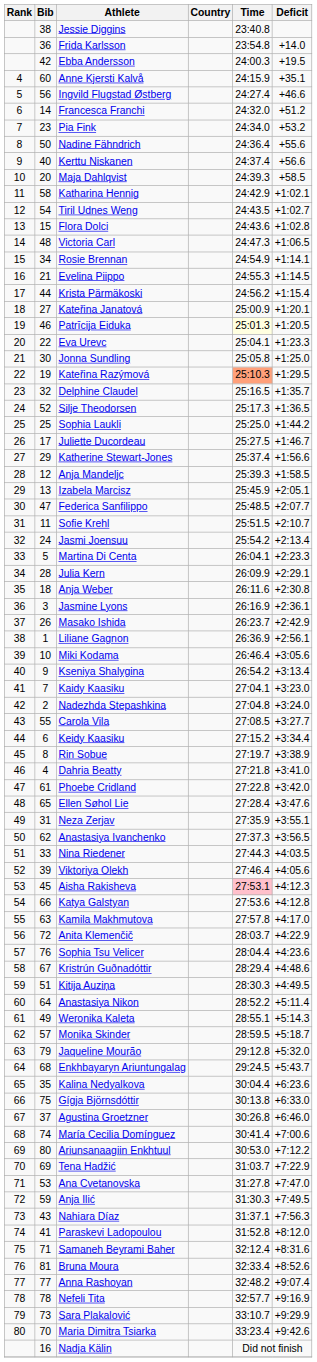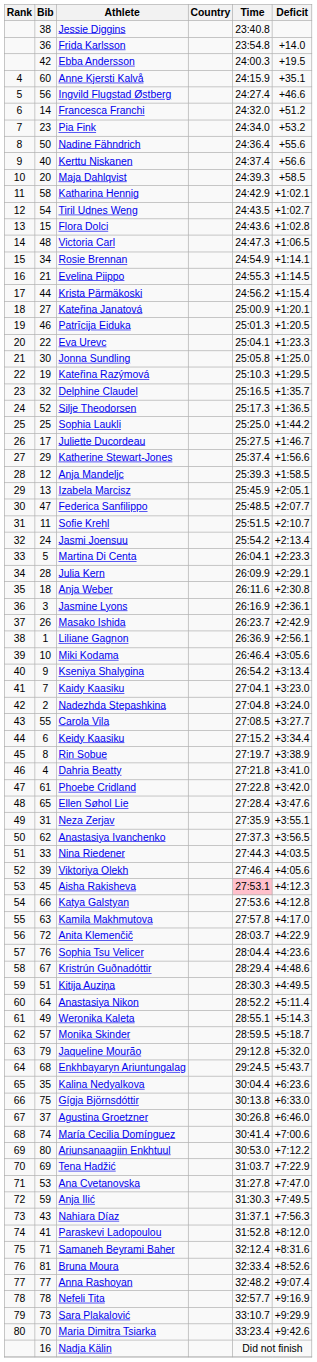(253, 326) lightyellow background -> (253, 326) no background
(253, 375) lightsalmon background -> (253, 375) no background
